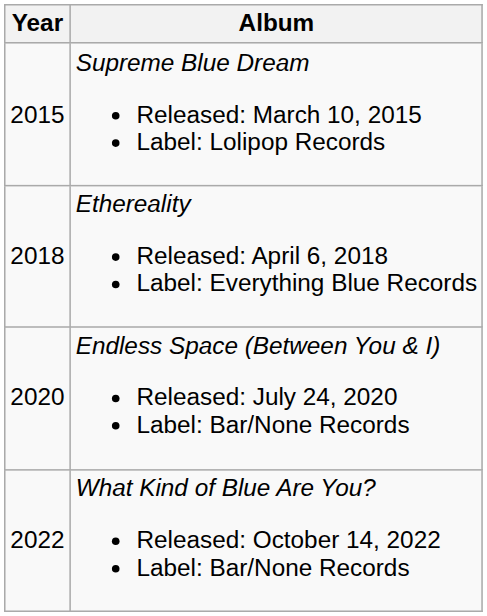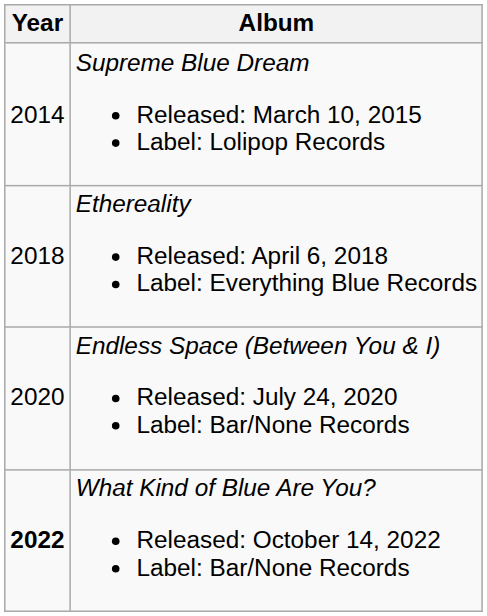(37, 114) 2015 -> (37, 114) 2014
(37, 539) normal -> (37, 539) bold
